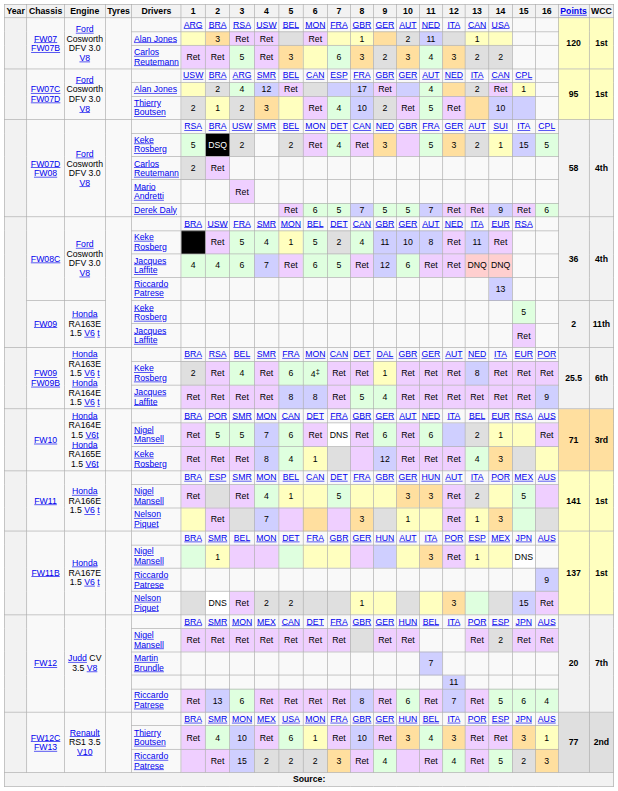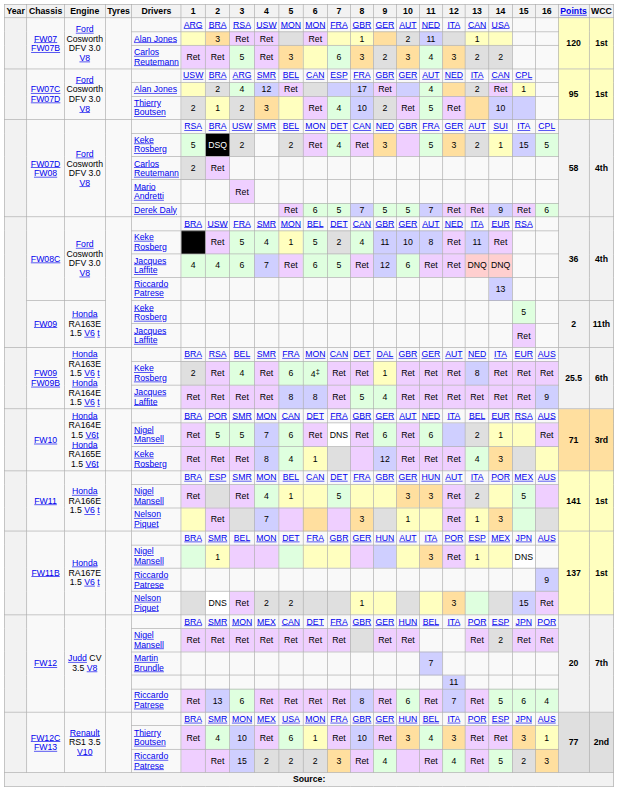(291, 24) BEL -> (291, 24) MON
(547, 354) POR -> (547, 354) AUS
(547, 621) AUS -> (547, 621) POR
